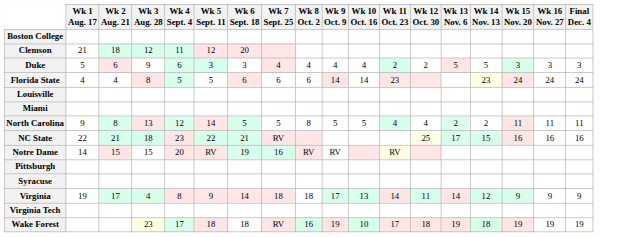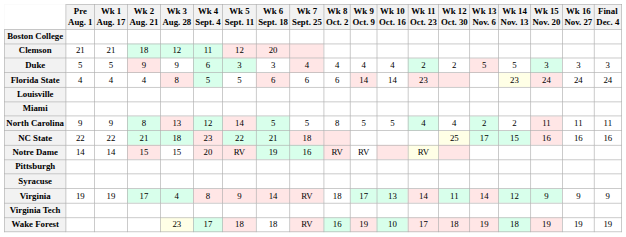+ column: (80, 17)
(115, 65) 6 -> (144, 65) 9
(278, 138) RV -> (307, 138) 18
(278, 196) 18 -> (307, 196) RV
